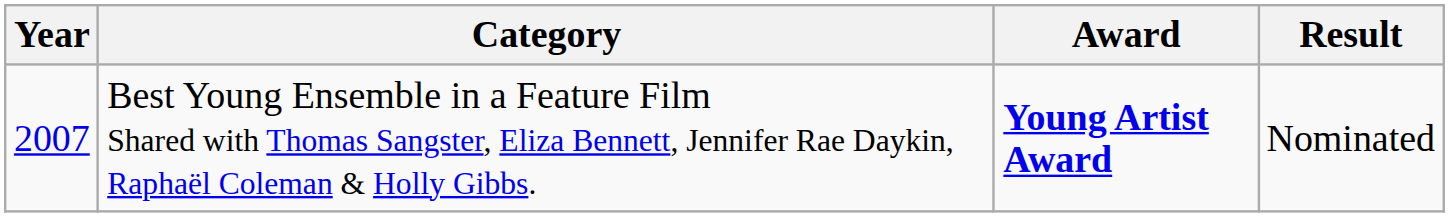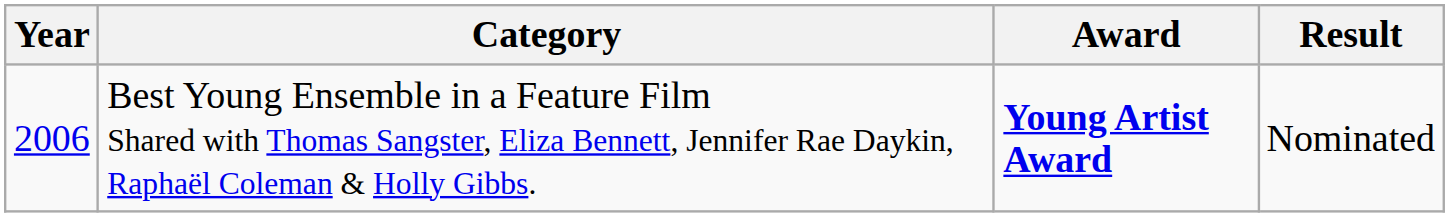(52, 137) 2007 -> (52, 137) 2006
